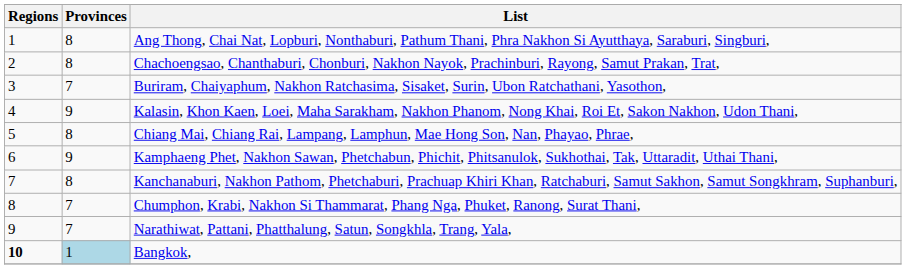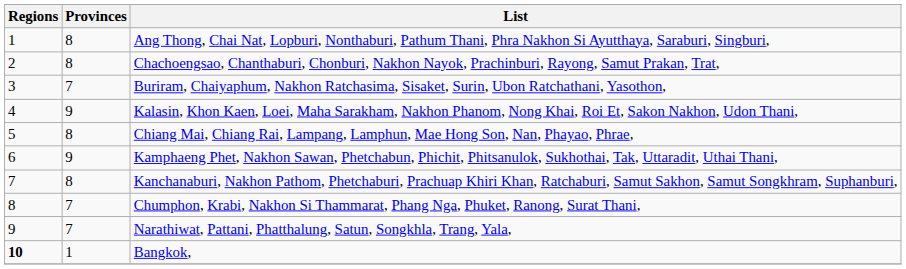(69, 252) lightblue background -> (69, 252) no background
